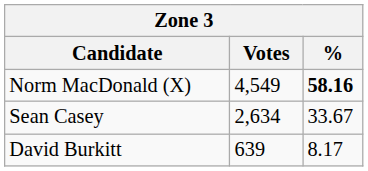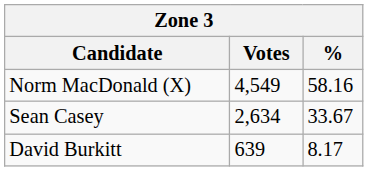(330, 85) bold -> (330, 85) normal
